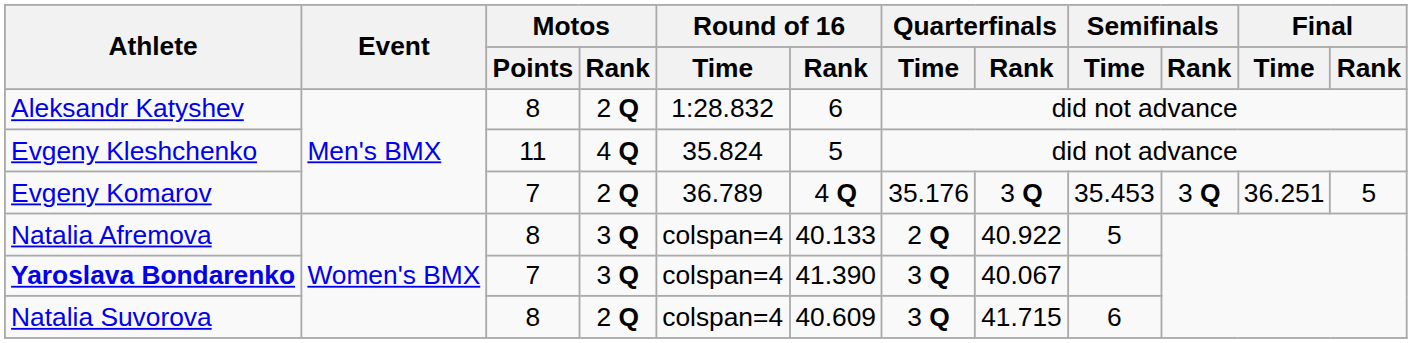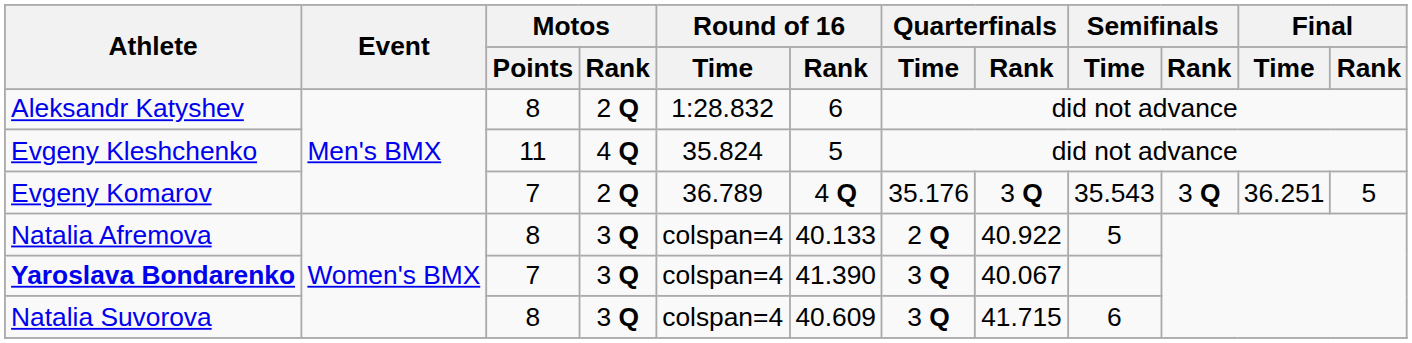(1114, 193) 35.453 -> (1114, 193) 35.543
(618, 318) 2 Q -> (618, 318) 3 Q
